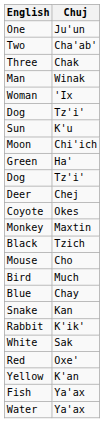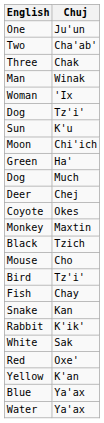(70, 178) Tz'i' -> (67, 178) Much
(67, 277) Much -> (70, 277) Tz'i'
(19, 294) Blue -> (19, 294) Fish
(19, 393) Fish -> (19, 393) Blue
